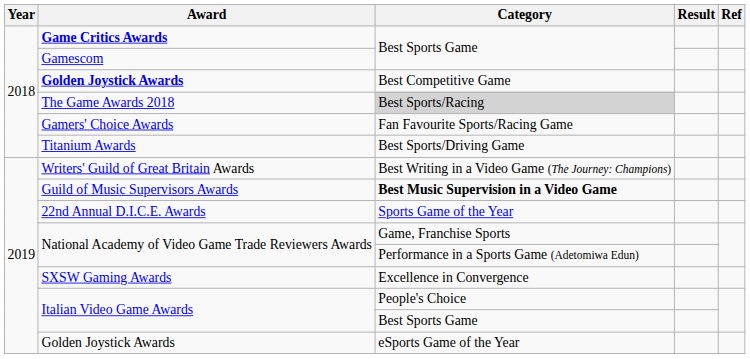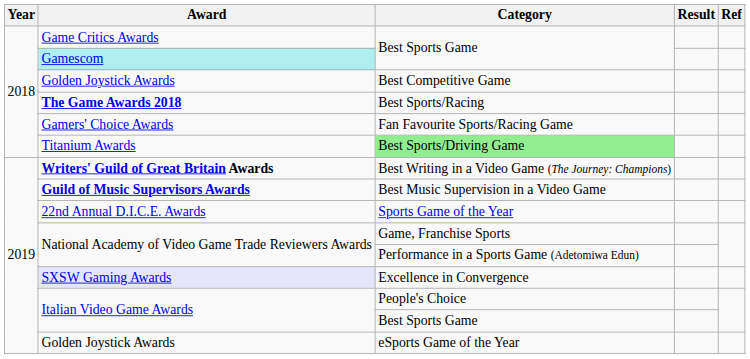(104, 37) bold -> (100, 37) normal
(72, 59) no background -> (72, 59) paleturquoise background
(112, 80) bold -> (108, 80) normal
(108, 102) normal -> (111, 102) bold
(431, 102) lightgrey background -> (431, 102) no background
(451, 146) no background -> (451, 146) lightgreen background
(148, 168) normal -> (157, 168) bold
(140, 189) normal -> (146, 189) bold
(498, 189) bold -> (492, 189) normal
(106, 277) no background -> (106, 277) lavender background
